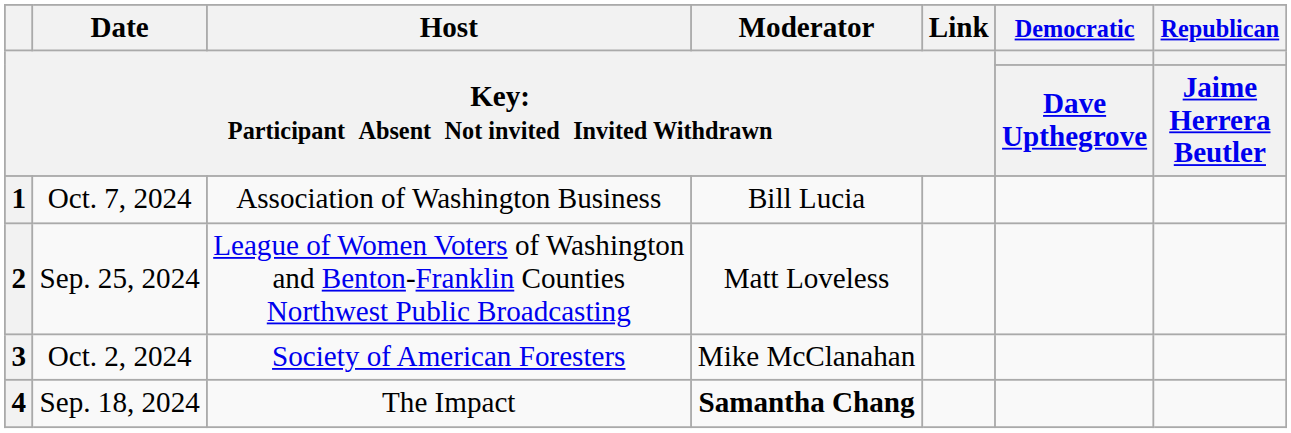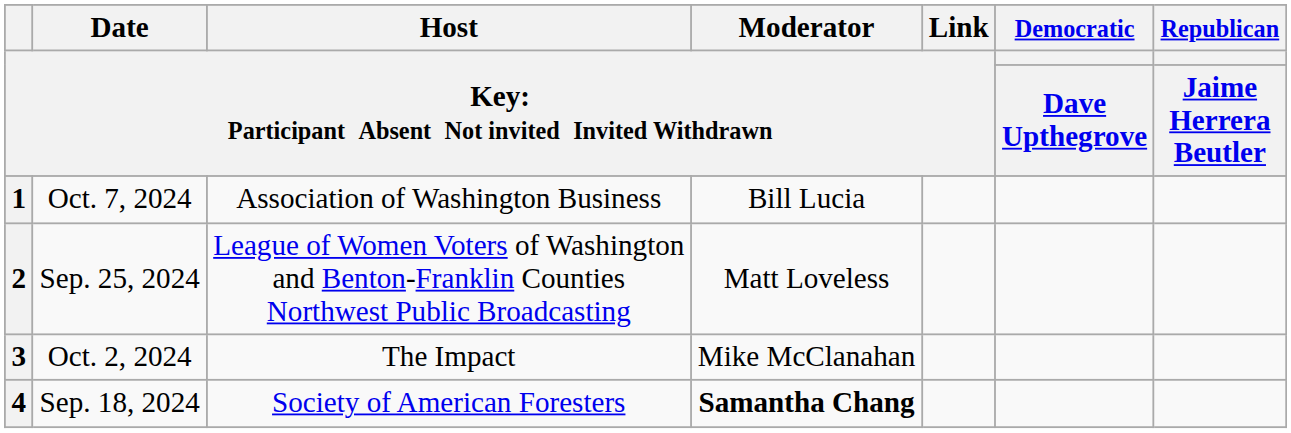(449, 356) Society of American Foresters -> (449, 356) The Impact
(449, 402) The Impact -> (449, 402) Society of American Foresters
